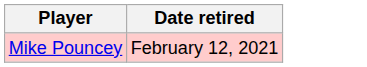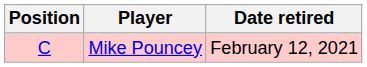+ column: (44, 18)
